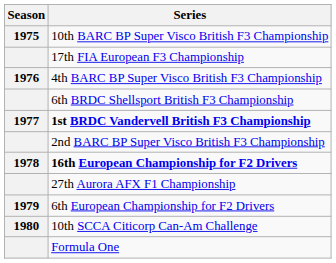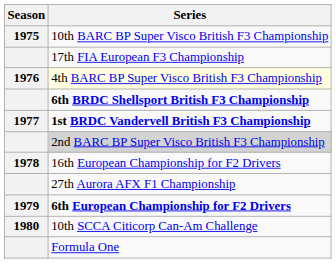(187, 78) no background -> (187, 78) lightyellow background
(172, 100) normal -> (180, 100) bold
(188, 142) no background -> (188, 142) lightgrey background
(174, 163) bold -> (166, 163) normal
(163, 205) normal -> (171, 205) bold
